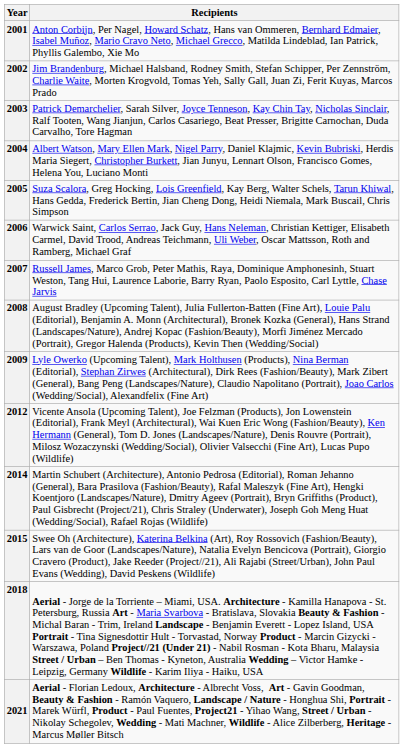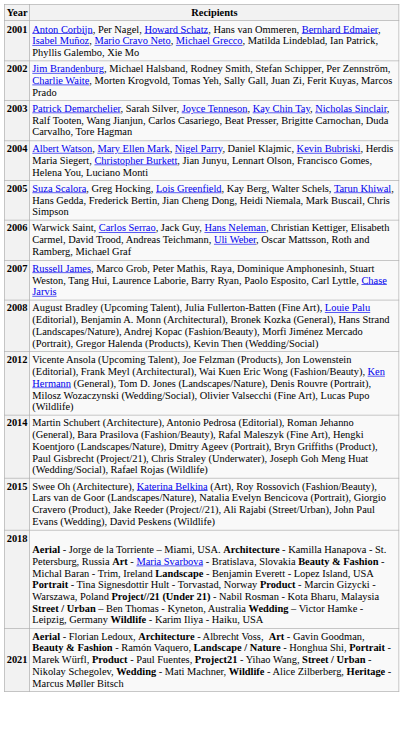- row: (17, 360)
